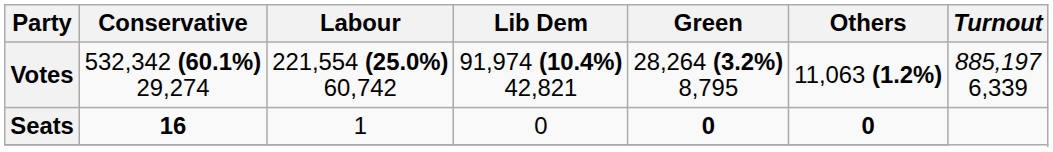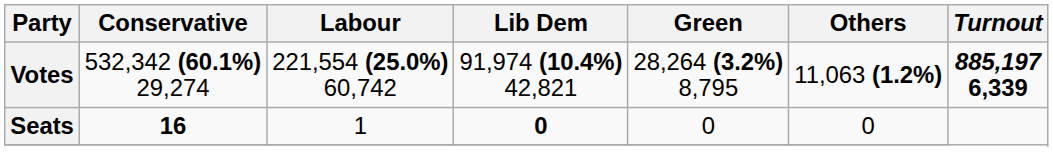(998, 74) normal -> (998, 74) bold
(541, 125) normal -> (541, 125) bold
(708, 125) bold -> (708, 125) normal
(868, 125) bold -> (868, 125) normal
